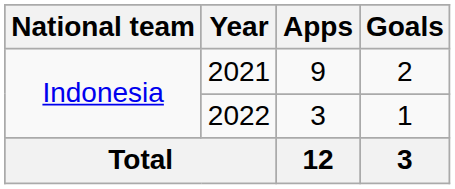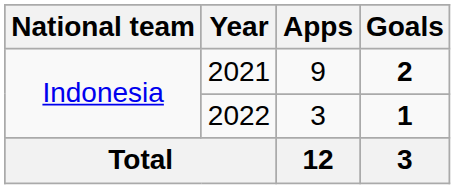(405, 71) normal -> (405, 71) bold
(405, 115) normal -> (405, 115) bold
